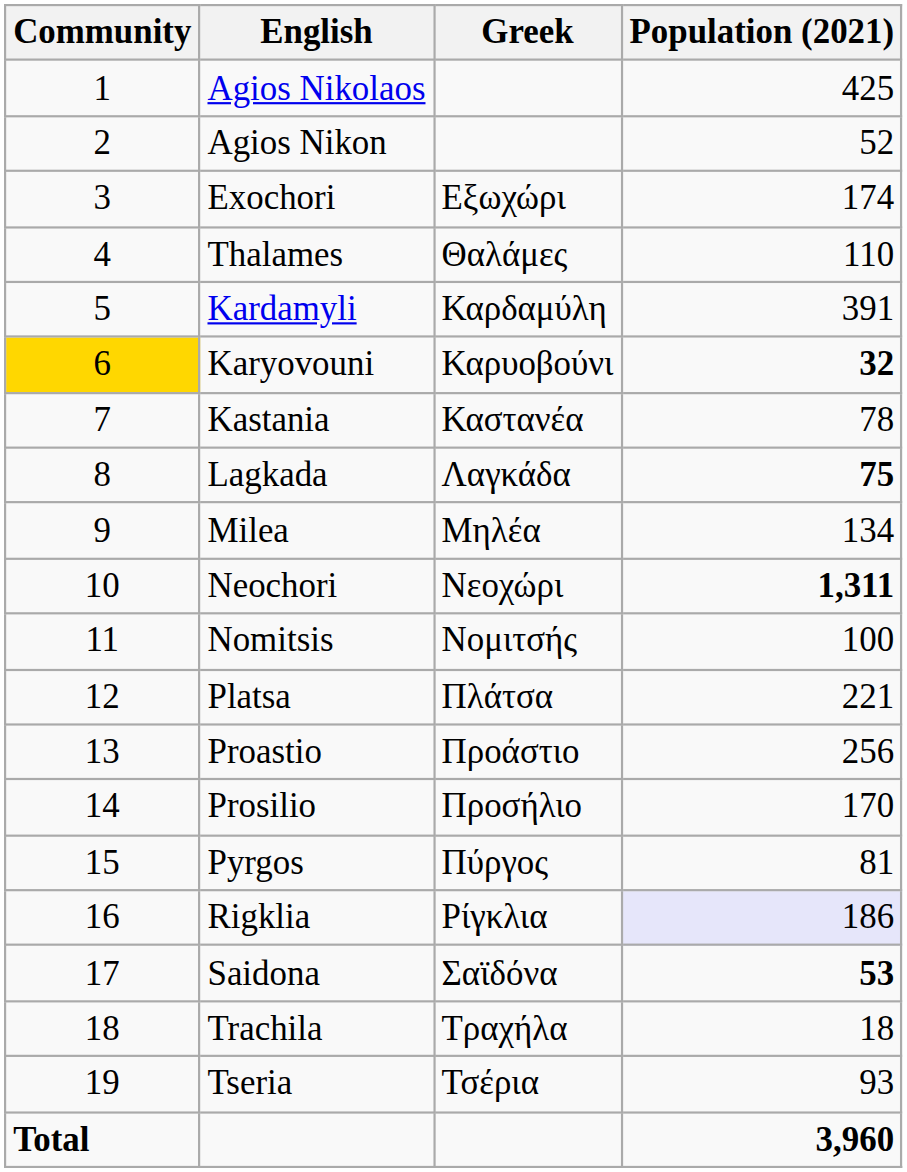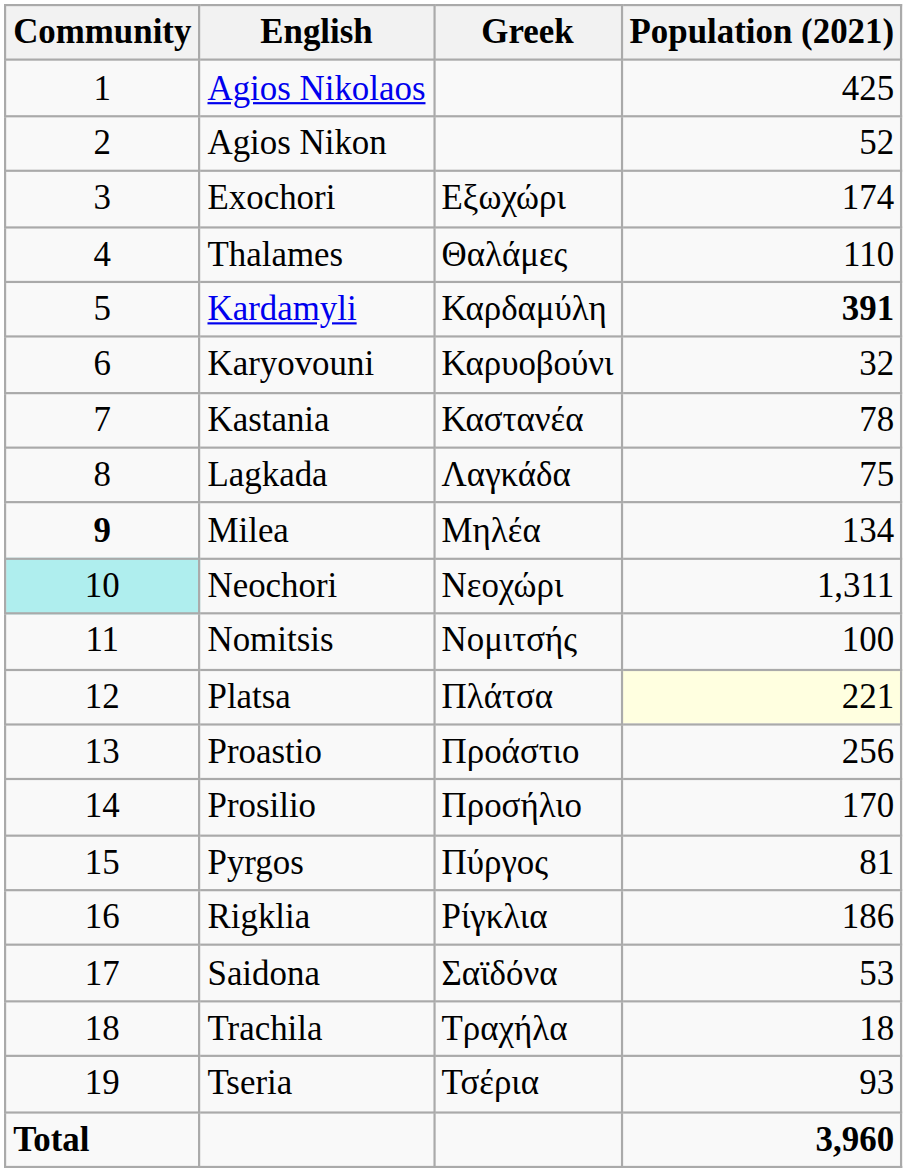(868, 308) normal -> (868, 308) bold
(102, 364) gold background -> (102, 364) no background
(877, 364) bold -> (877, 364) normal
(877, 474) bold -> (877, 474) normal
(102, 530) normal -> (102, 530) bold
(102, 585) no background -> (102, 585) paleturquoise background
(856, 585) bold -> (855, 585) normal
(868, 695) no background -> (868, 695) lightyellow background
(868, 917) lavender background -> (868, 917) no background
(877, 972) bold -> (877, 972) normal
